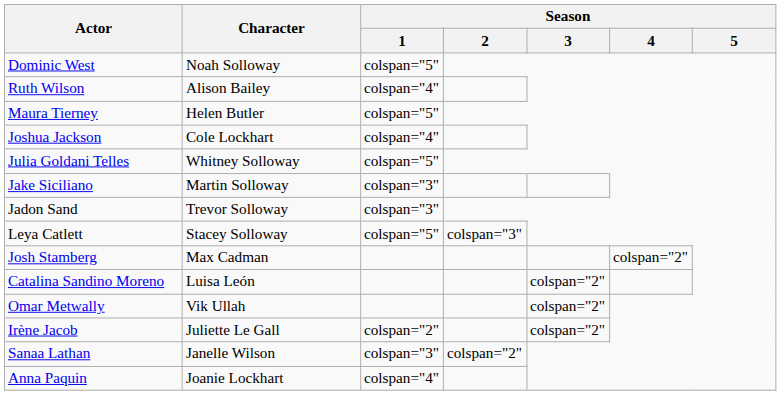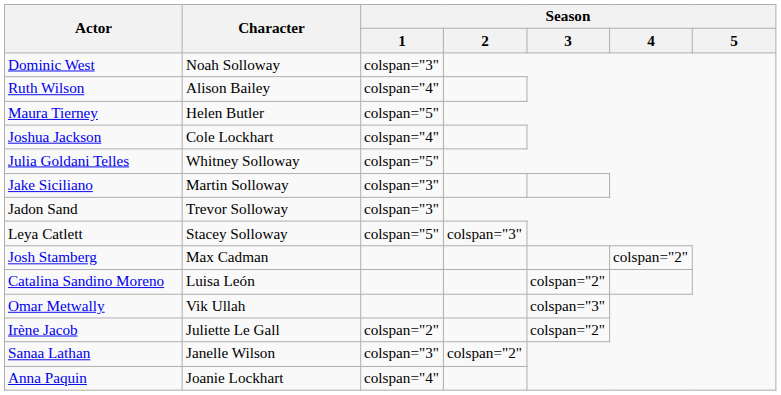(402, 64) colspan="5" -> (402, 64) colspan="3"
(568, 305) colspan="2" -> (568, 305) colspan="3"
